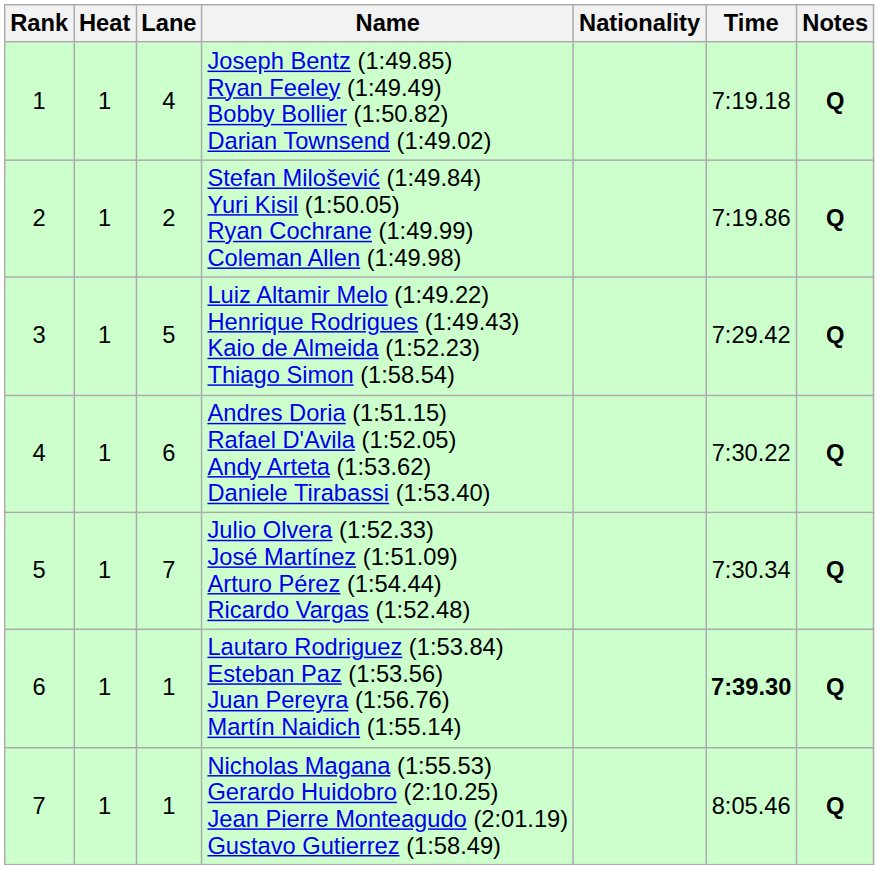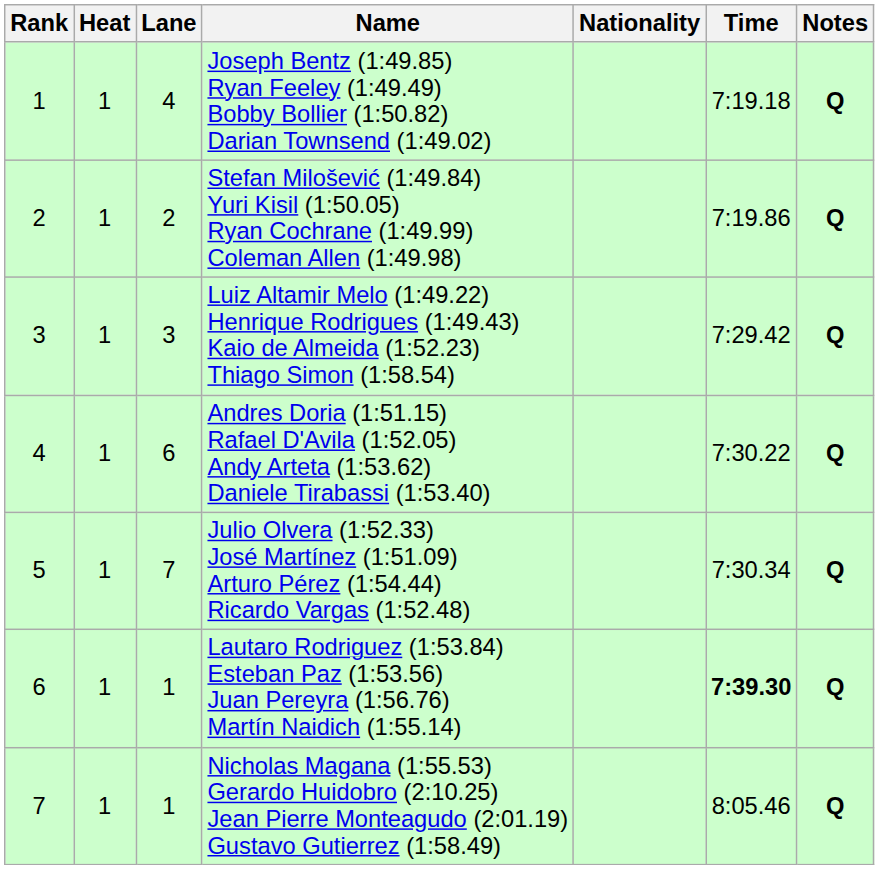(169, 335) 5 -> (169, 335) 3
